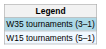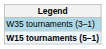(51, 37) normal -> (53, 37) bold
